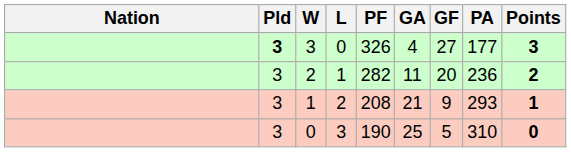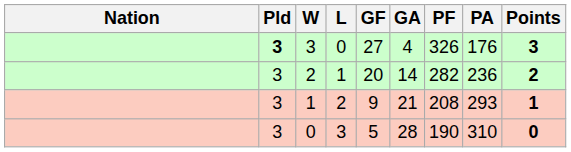columns swapped: (447, 18) <-> (376, 18)
(482, 47) 177 -> (482, 47) 176
(412, 75) 11 -> (407, 75) 14
(412, 132) 25 -> (407, 132) 28
